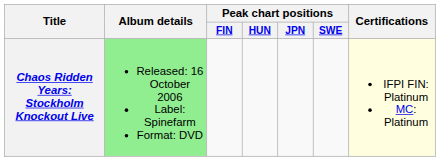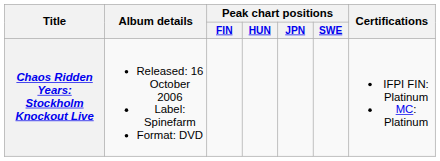(156, 104) lightgreen background -> (156, 104) no background
(392, 104) lightyellow background -> (392, 104) no background
